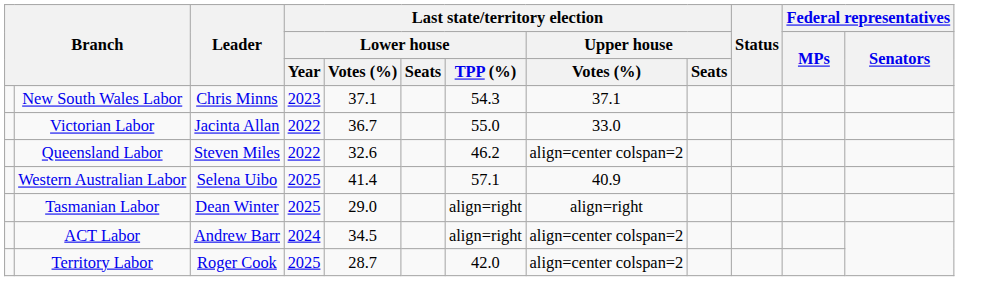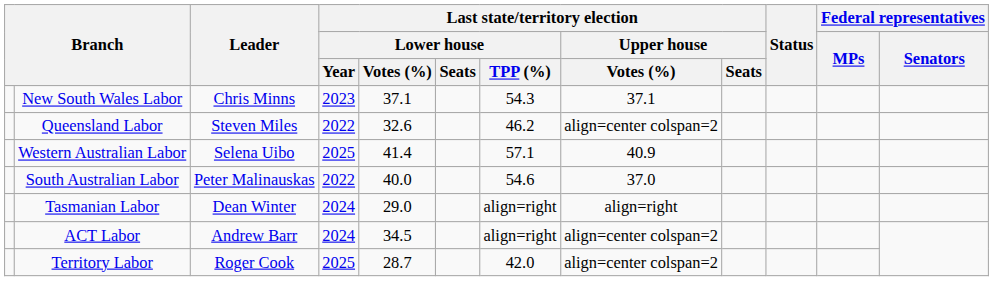- row: (102, 126)
+ row: (102, 180)
(304, 207) 2025 -> (339, 207) 2024
